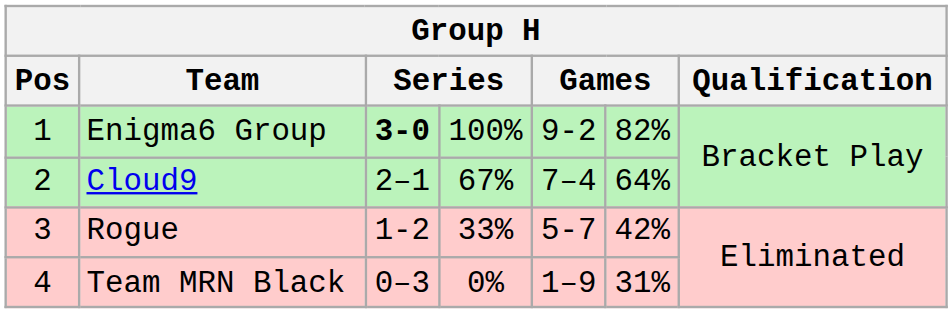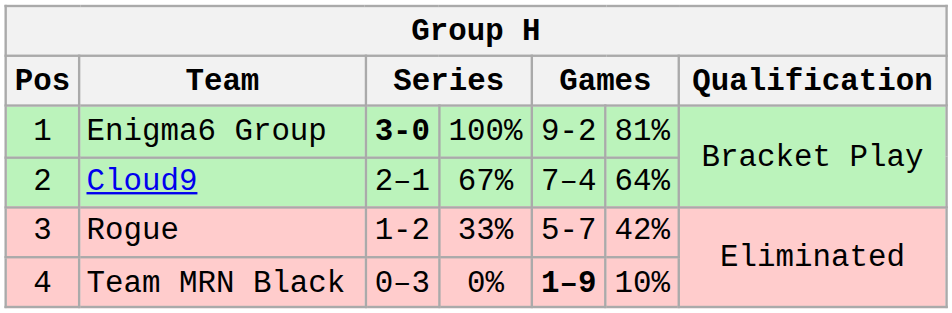(642, 132) 82% -> (642, 132) 81%
(569, 282) normal -> (569, 282) bold
(642, 282) 31% -> (642, 282) 10%
